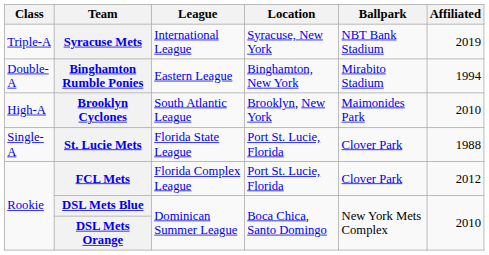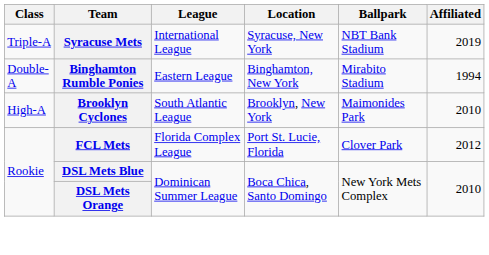- row: (103, 144)
